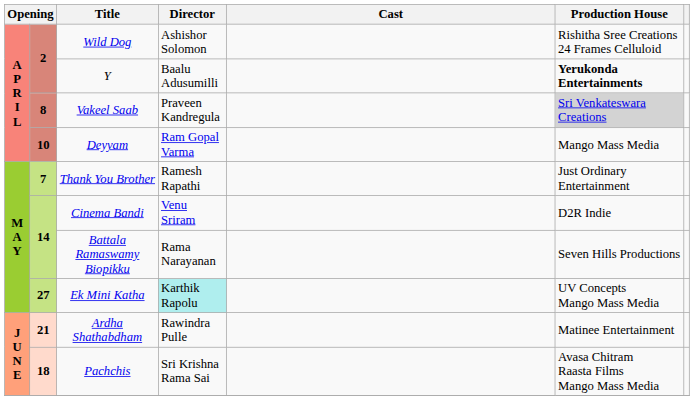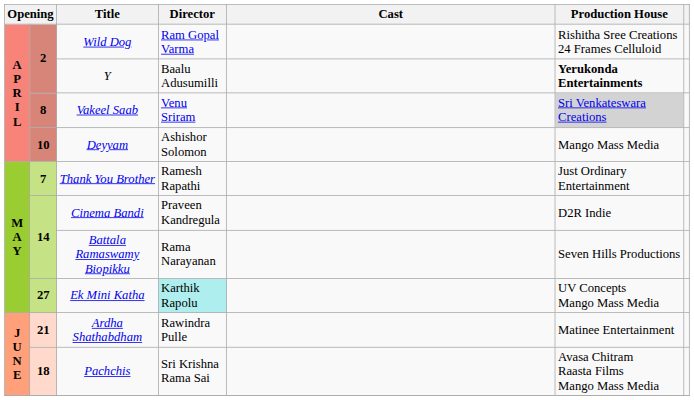(184, 41) Ashishor Solomon -> (190, 41) Ram Gopal Varma
(191, 110) Praveen Kandregula -> (178, 110) Venu Sriram
(190, 144) Ram Gopal Varma -> (184, 144) Ashishor Solomon
(178, 213) Venu Sriram -> (191, 213) Praveen Kandregula
